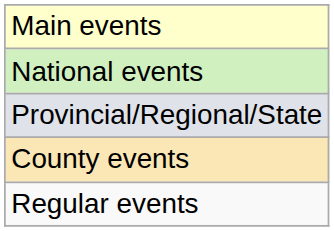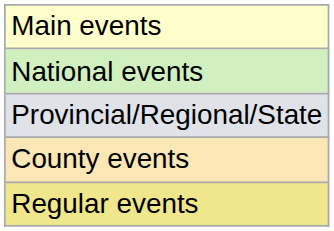(105, 203) no background -> (105, 203) khaki background
